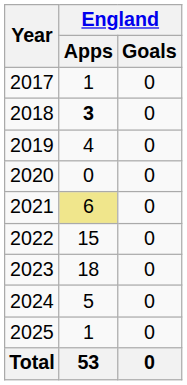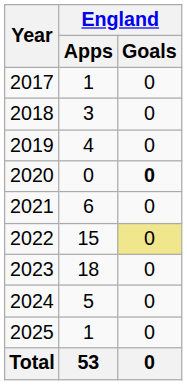(88, 113) bold -> (88, 113) normal
(149, 176) normal -> (149, 176) bold
(88, 207) khaki background -> (88, 207) no background
(149, 238) no background -> (149, 238) khaki background
